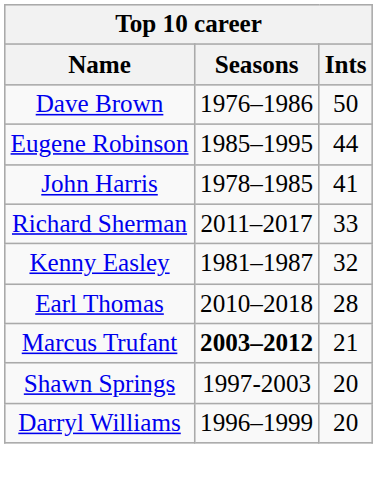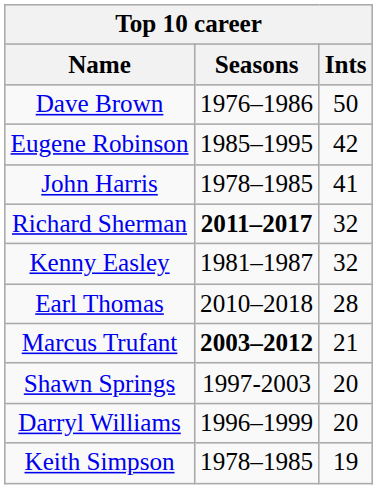(346, 143) 44 -> (346, 143) 42
(257, 223) normal -> (257, 223) bold
(346, 223) 33 -> (346, 223) 32
+ row: (100, 462)
